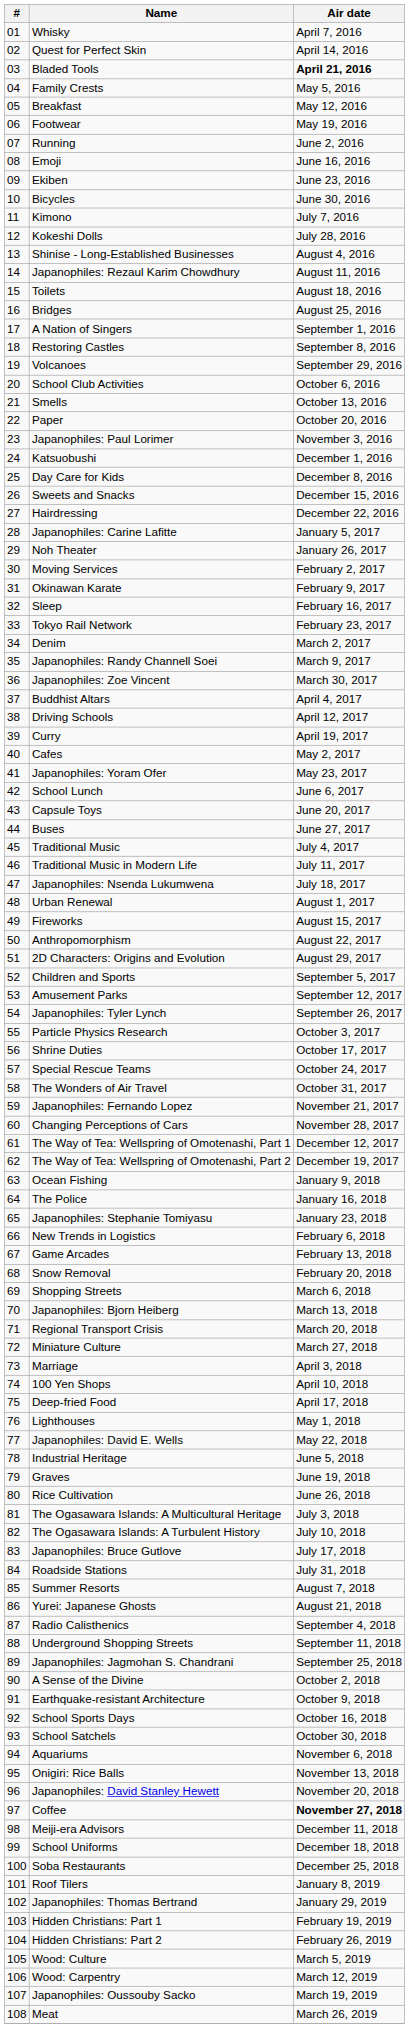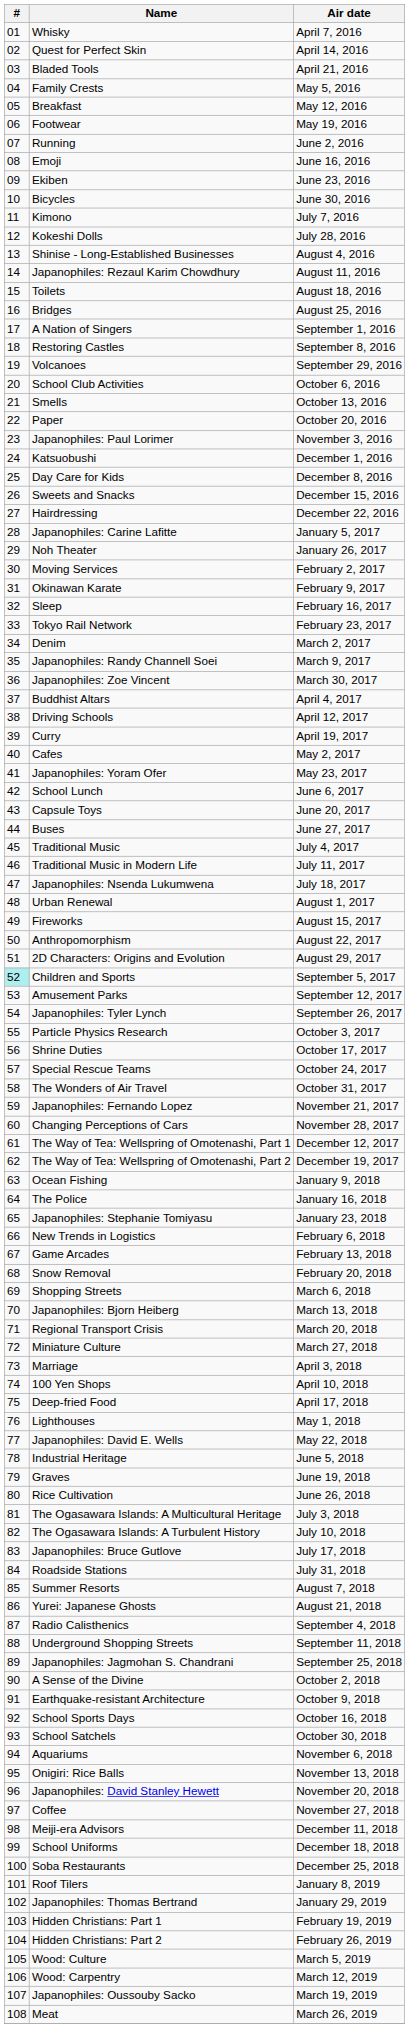(334, 69) bold -> (332, 69) normal
(14, 976) no background -> (14, 976) paleturquoise background
(349, 1810) bold -> (347, 1810) normal
